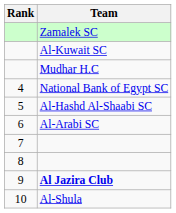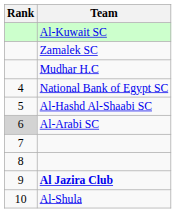(69, 32) Zamalek SC -> (73, 32) Al-Kuwait SC
(73, 50) Al-Kuwait SC -> (69, 50) Zamalek SC
(21, 124) no background -> (21, 124) lightgrey background
